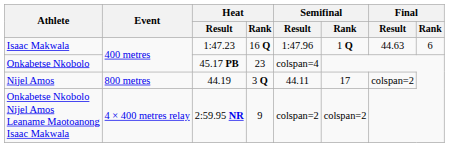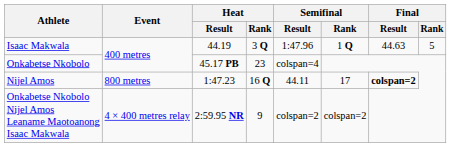(219, 46) 1:47.23 -> (219, 46) 44.19
(260, 46) 16 Q -> (260, 46) 3 Q
(430, 46) 6 -> (432, 46) 5
(219, 80) 44.19 -> (219, 80) 1:47.23
(260, 80) 3 Q -> (260, 80) 16 Q
(393, 80) normal -> (393, 80) bold
